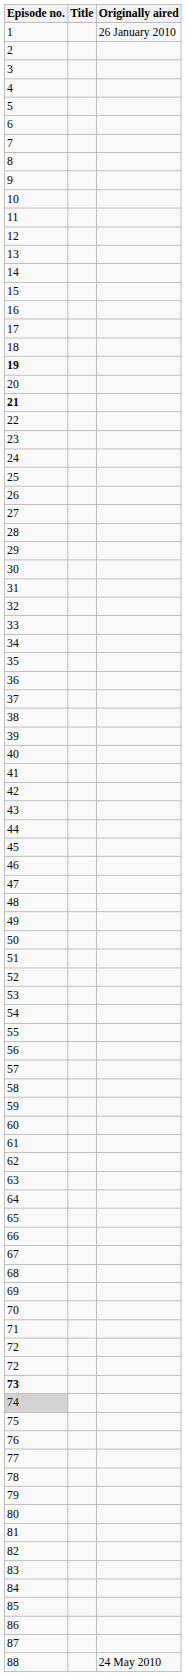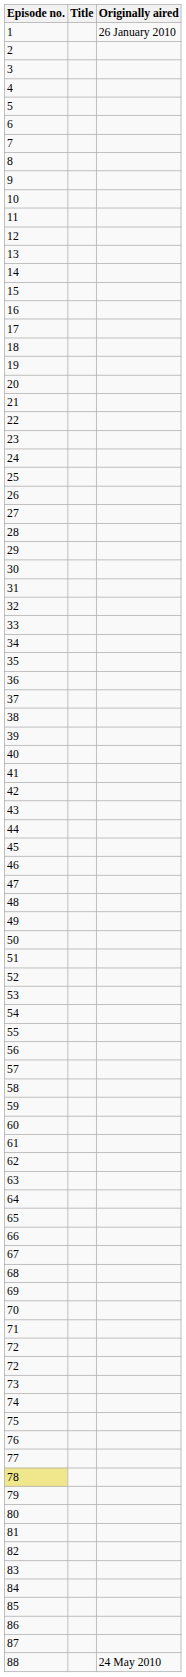(36, 366) bold -> (36, 366) normal
(36, 403) bold -> (36, 403) normal
(36, 1384) bold -> (36, 1384) normal
(36, 1403) lightgrey background -> (36, 1403) no background
(36, 1477) no background -> (36, 1477) khaki background
